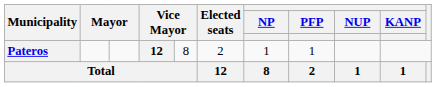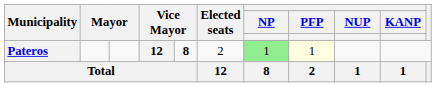(186, 51) normal -> (186, 51) bold
(266, 51) no background -> (266, 51) lightgreen background
(312, 51) no background -> (312, 51) lightyellow background
